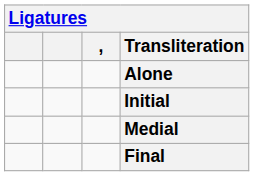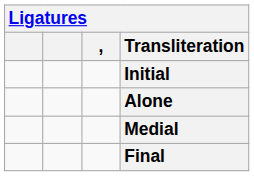rows swapped: (148, 74) <-> (147, 101)
